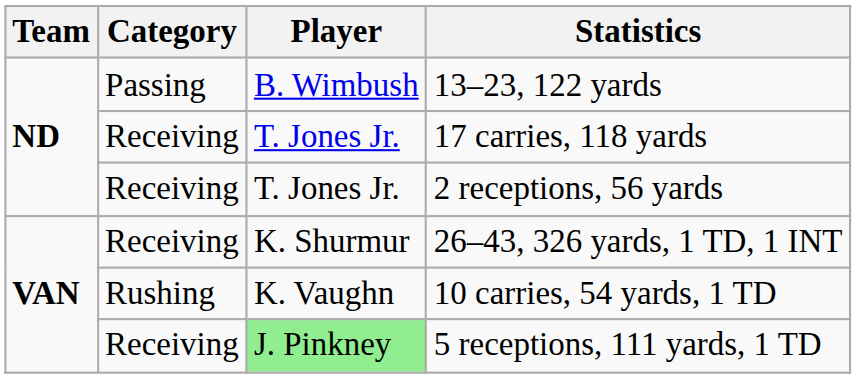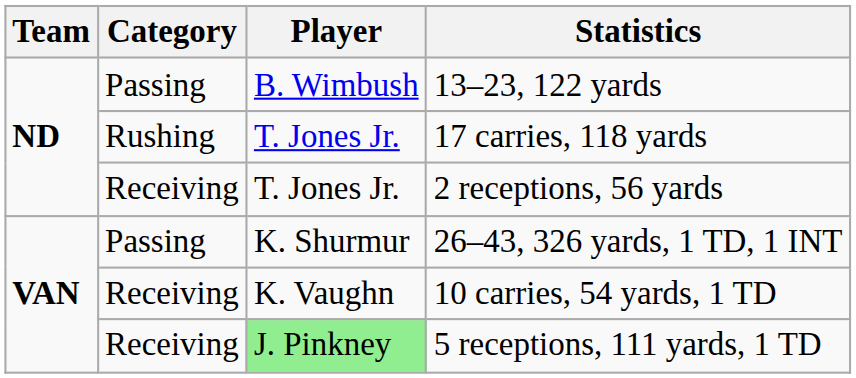(172, 136) Receiving -> (160, 136) Rushing
(172, 240) Receiving -> (155, 240) Passing
(160, 292) Rushing -> (172, 292) Receiving
